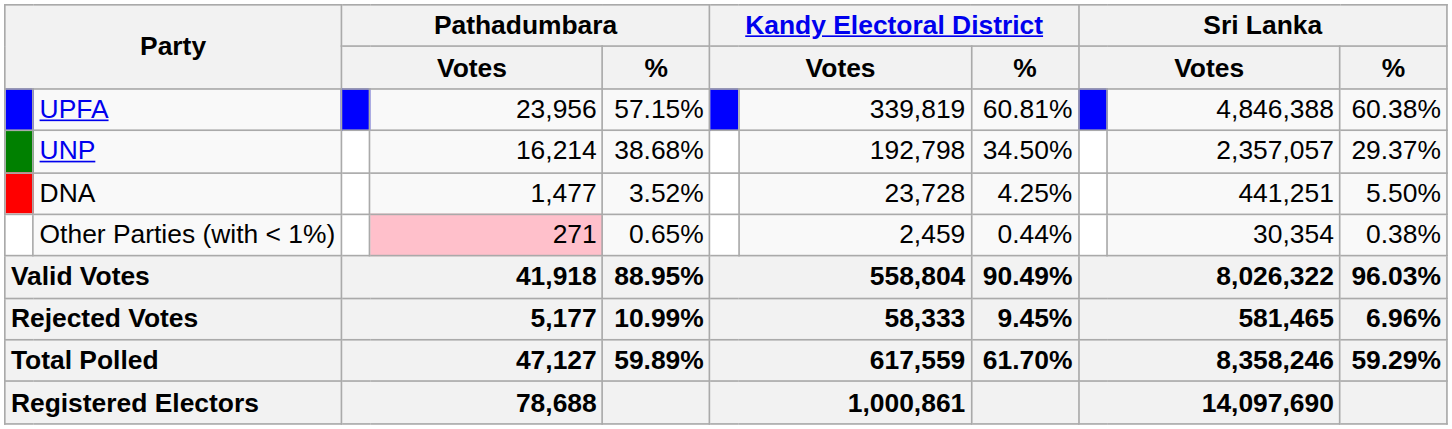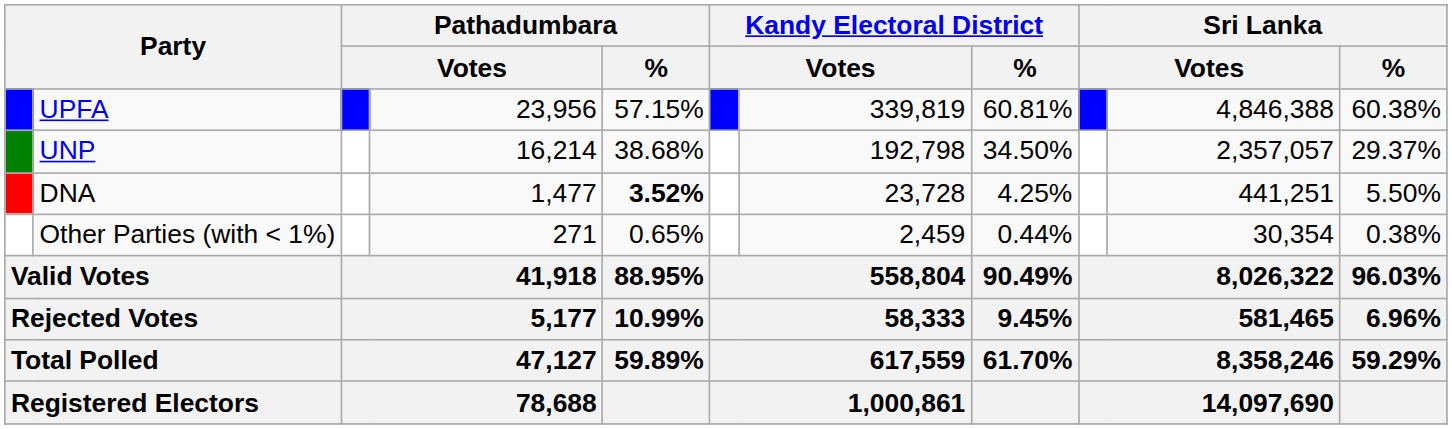(666, 192) normal -> (666, 192) bold
(575, 234) pink background -> (575, 234) no background
